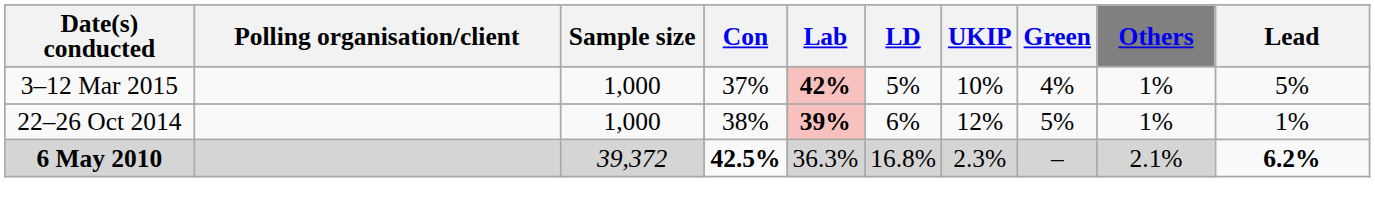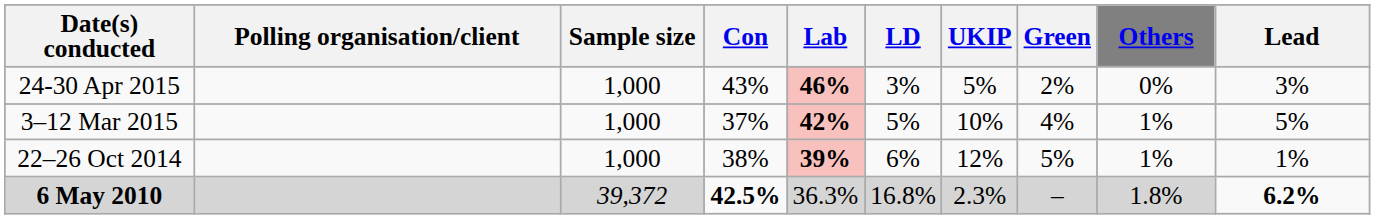+ row: (99, 85)
(1156, 159) 2.1% -> (1156, 195) 1.8%
